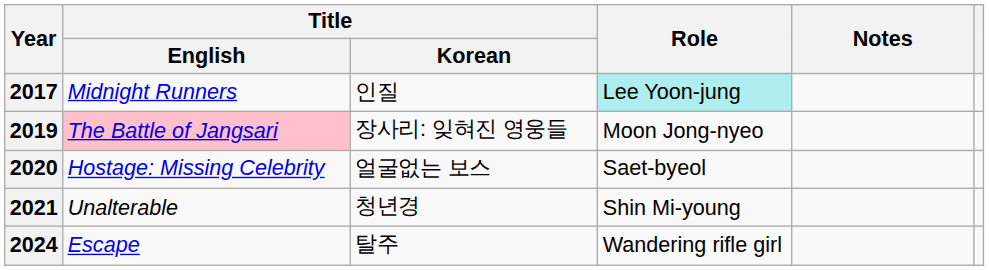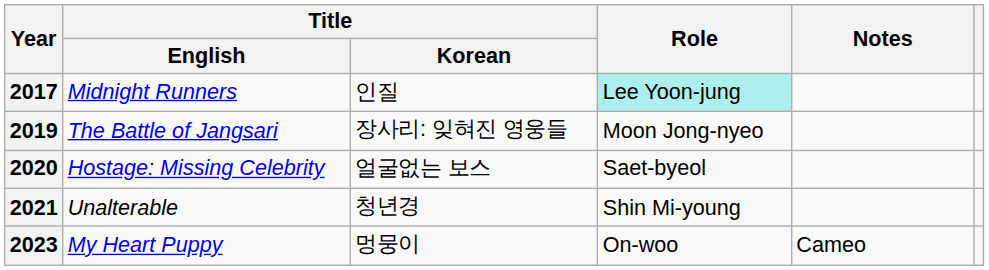(173, 130) pink background -> (173, 130) no background
+ row: (34, 245)
- row: (34, 245)
